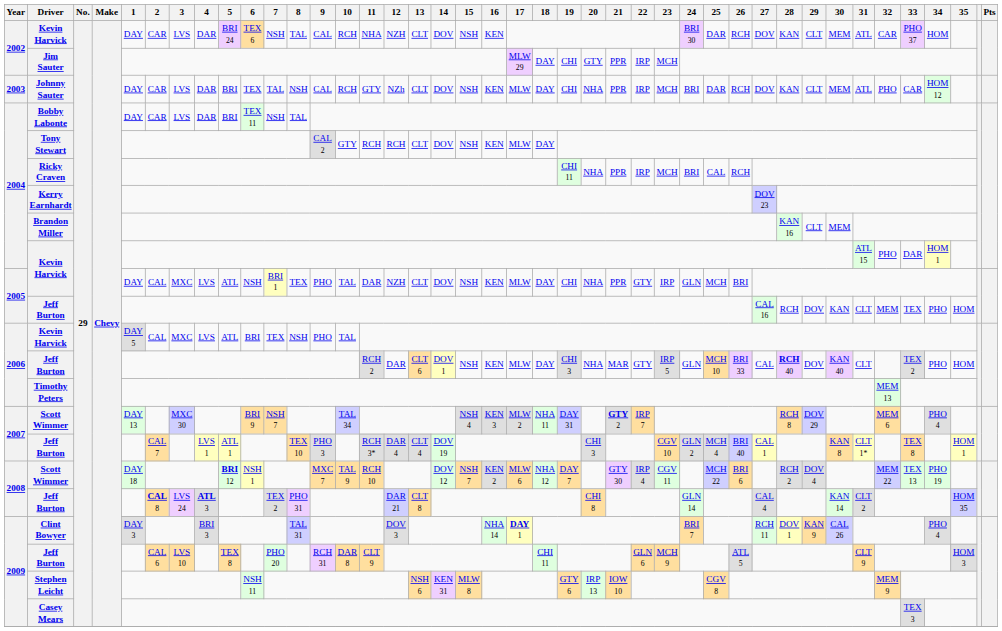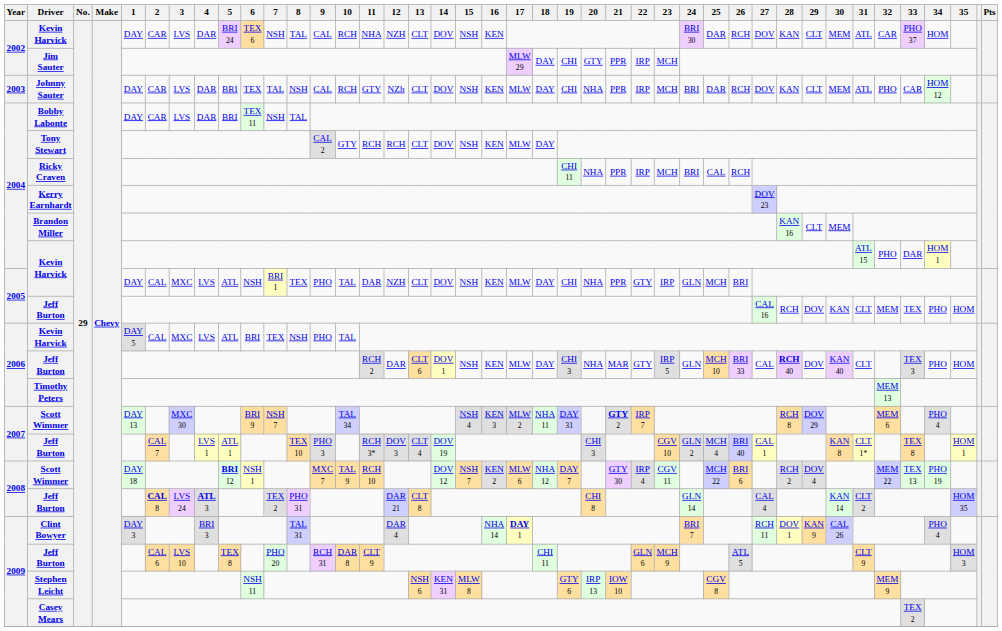(913, 364) TEX 2 -> (913, 364) TEX 3
(396, 447) DAR 4 -> (396, 447) DOV 3
(396, 529) DOV 3 -> (396, 529) DAR 4
(913, 612) TEX 3 -> (913, 612) TEX 2
